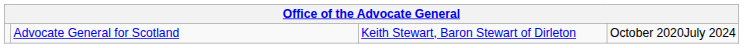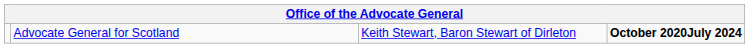(673, 33) normal -> (676, 33) bold
